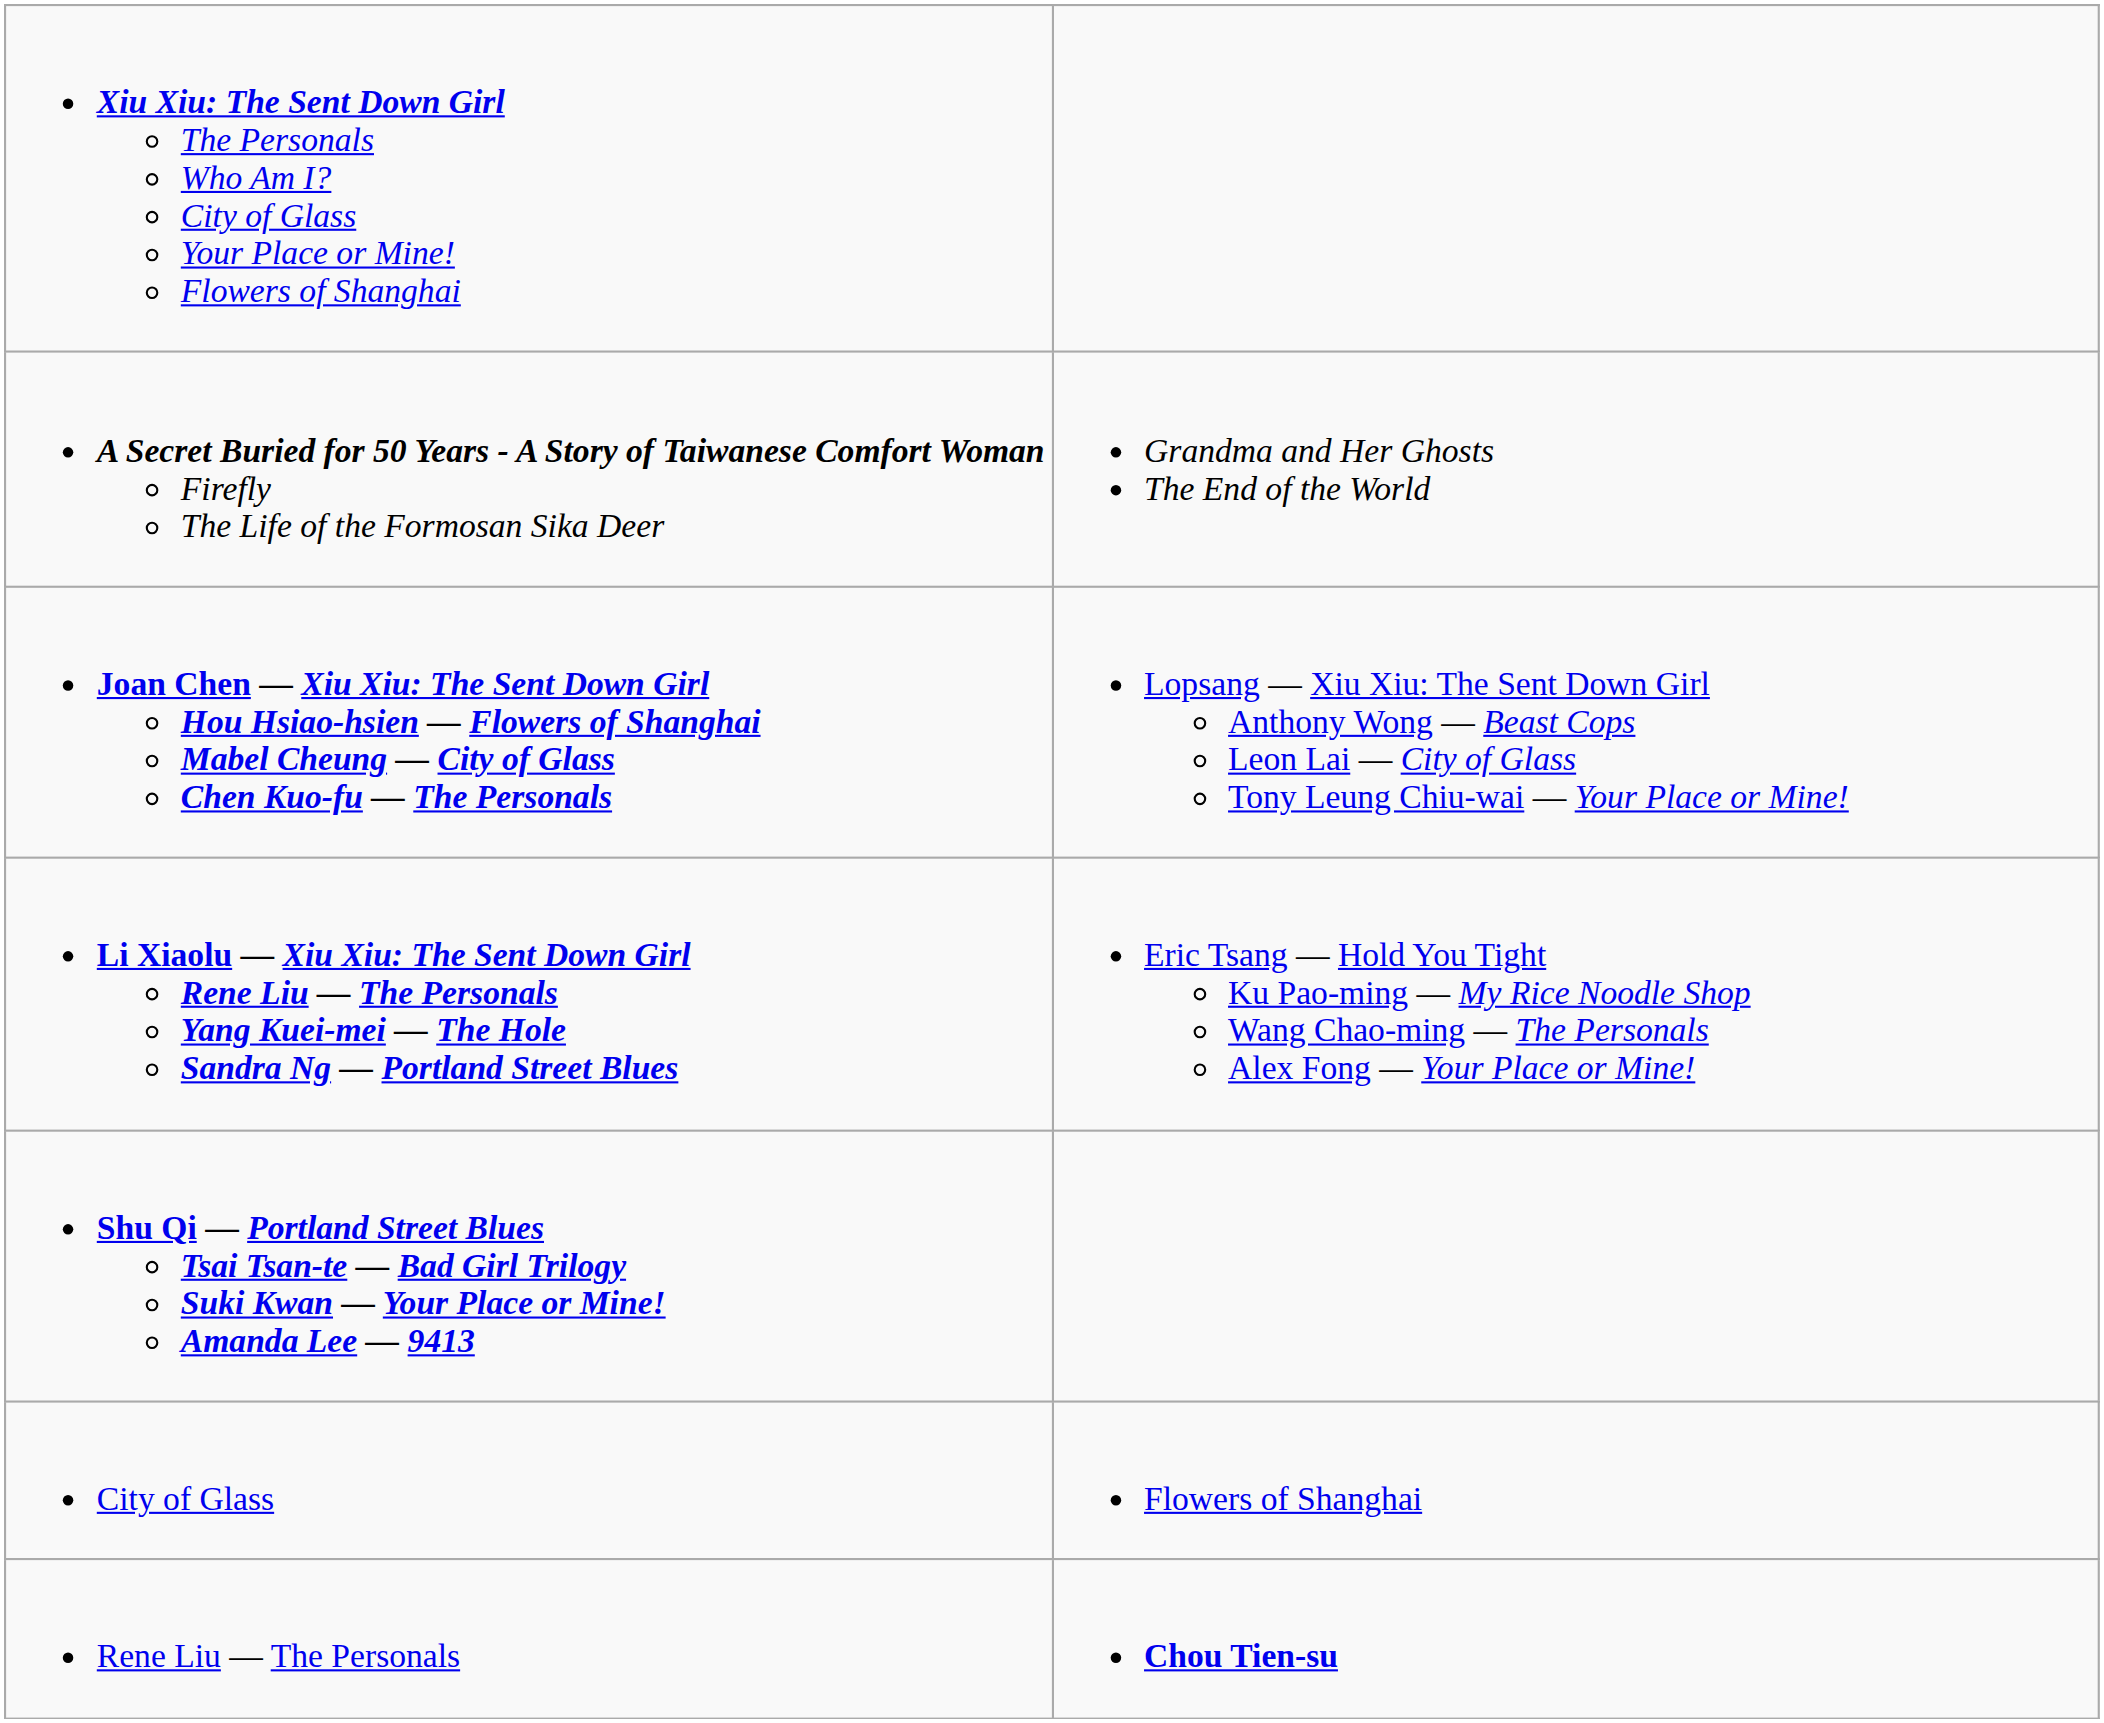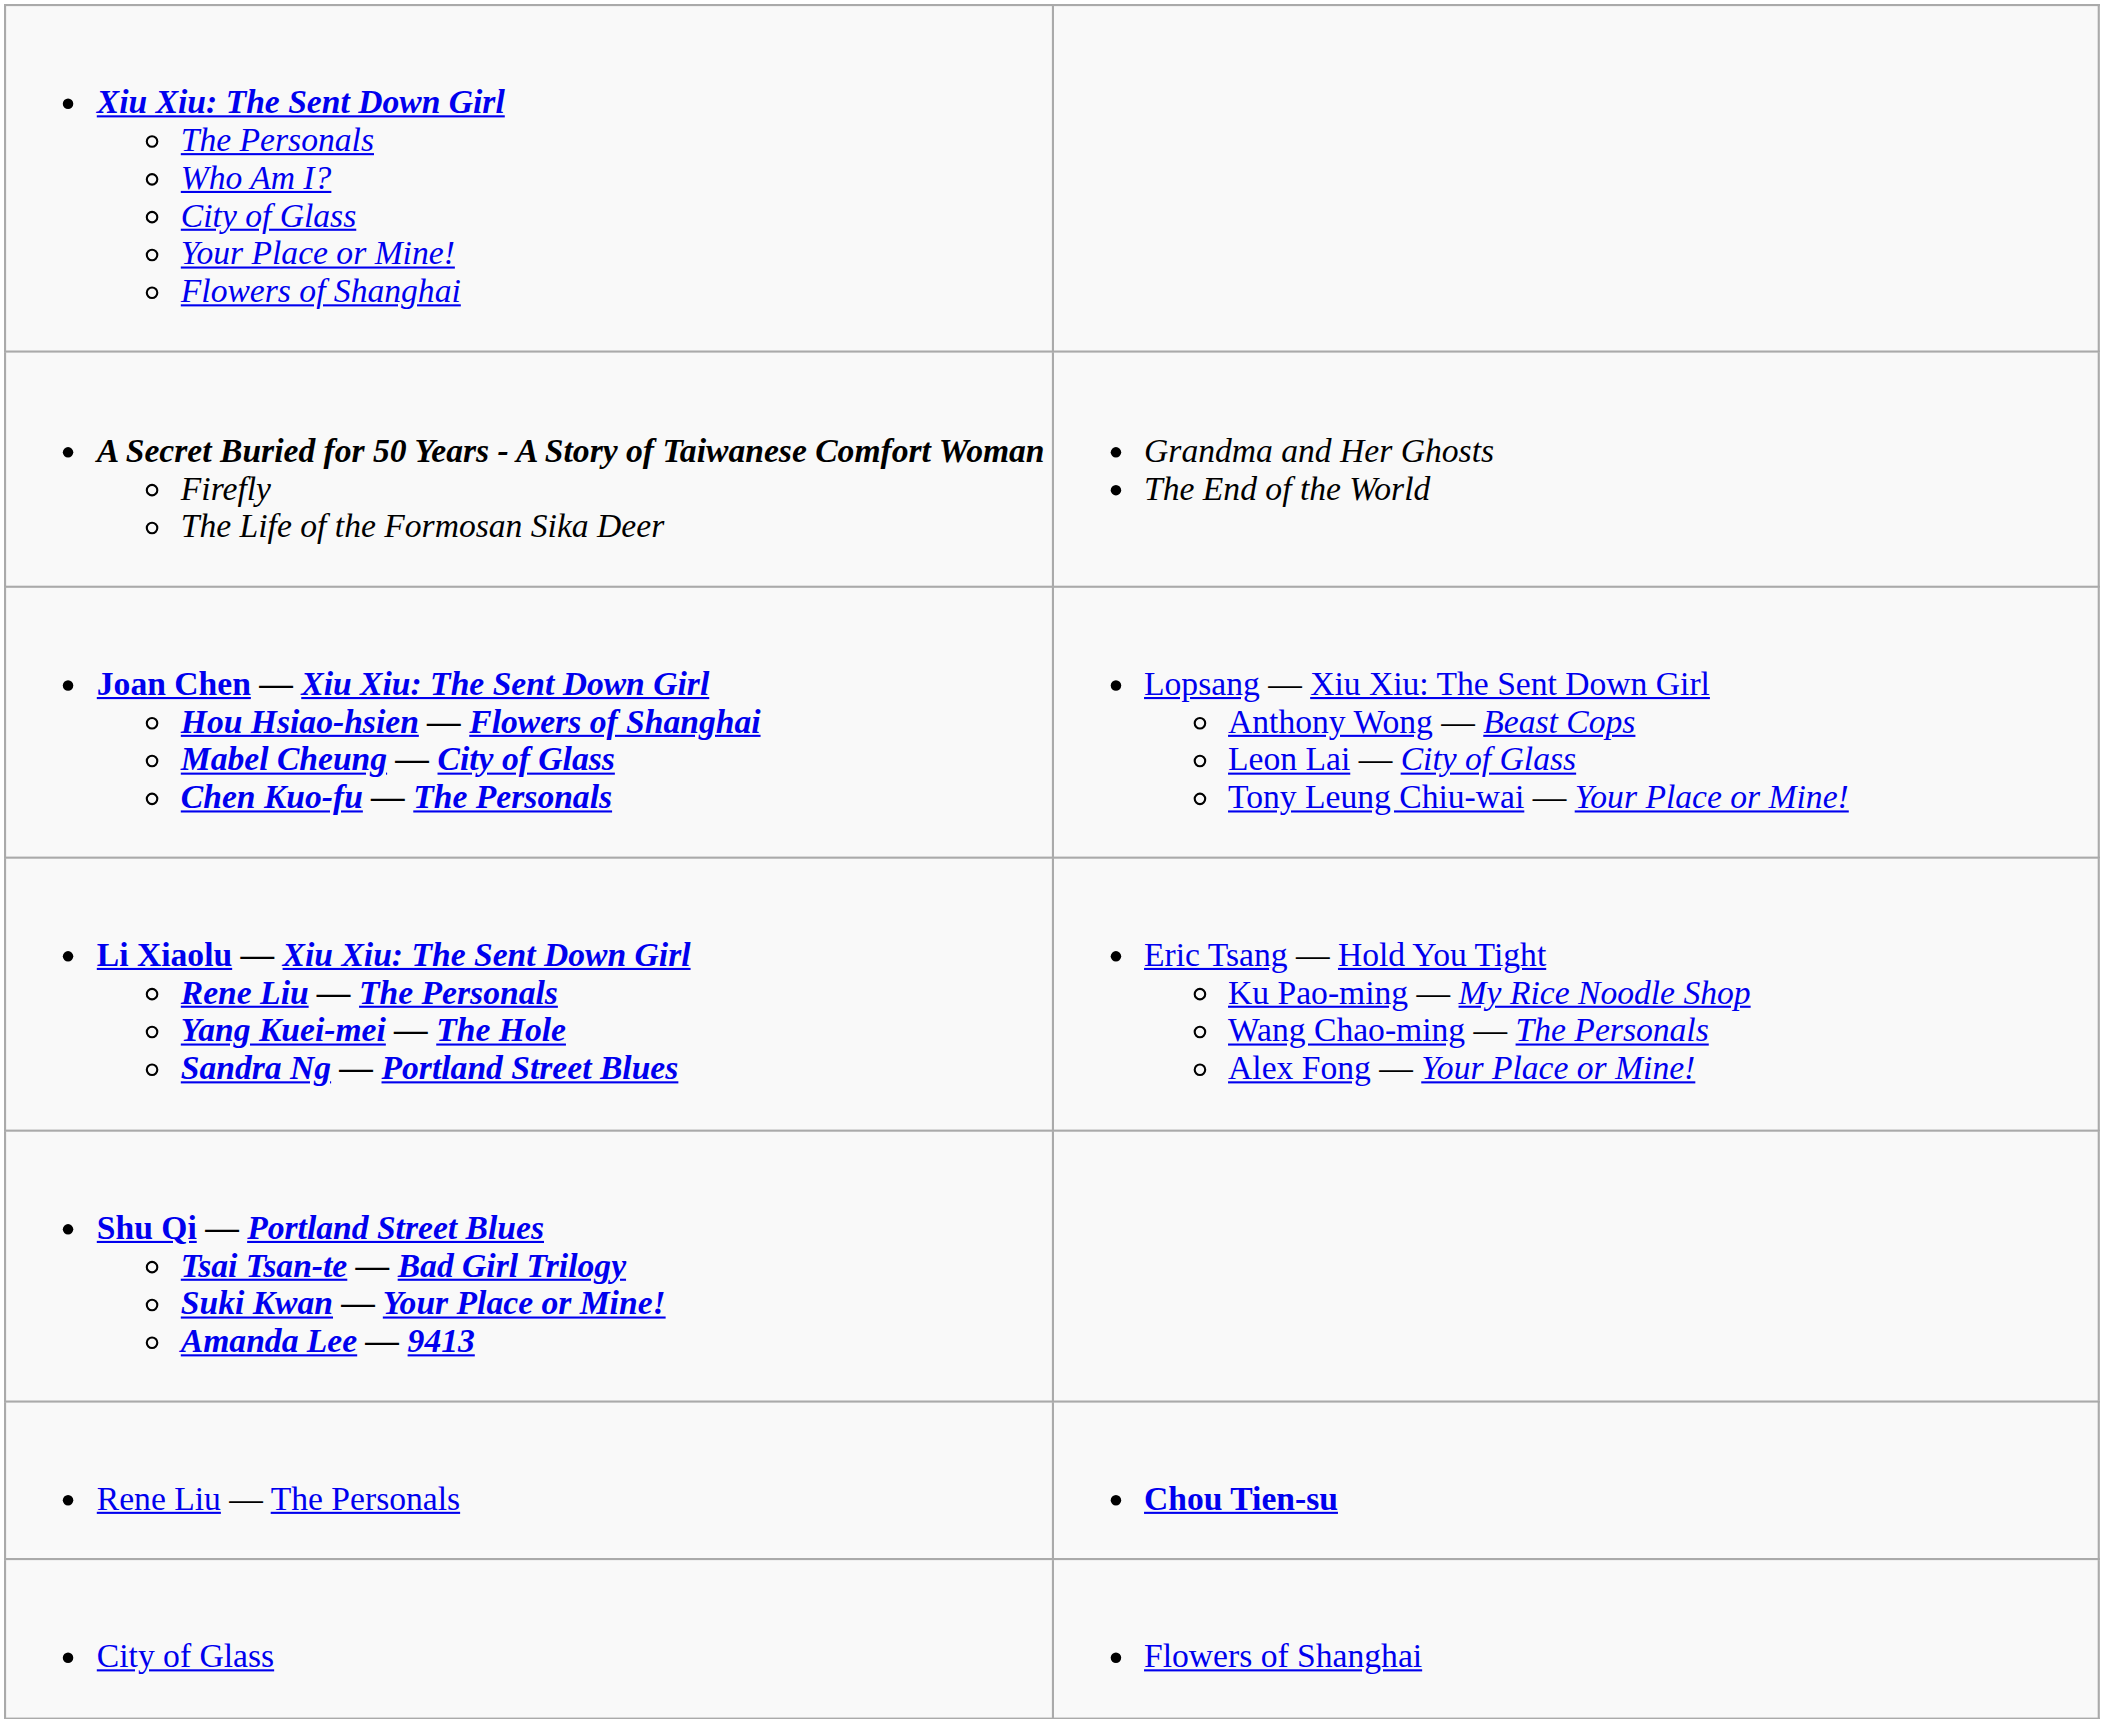rows swapped: (529, 1499) <-> (529, 1658)
